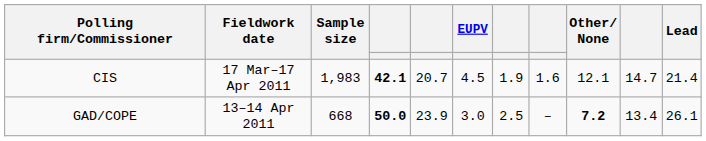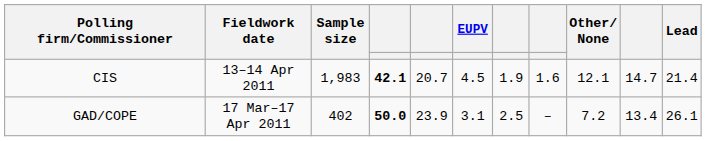(258, 78) 17 Mar–17 Apr 2011 -> (258, 78) 13–14 Apr 2011
(258, 116) 13–14 Apr 2011 -> (258, 116) 17 Mar–17 Apr 2011
(340, 116) 668 -> (340, 116) 402
(473, 116) 3.0 -> (473, 116) 3.1
(593, 116) bold -> (593, 116) normal
